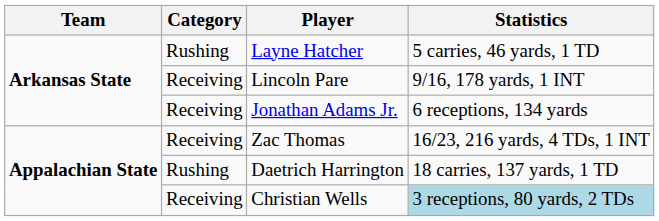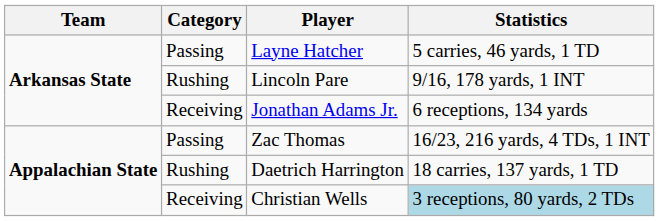(198, 50) Rushing -> (195, 50) Passing
(204, 80) Receiving -> (198, 80) Rushing
(204, 140) Receiving -> (195, 140) Passing
